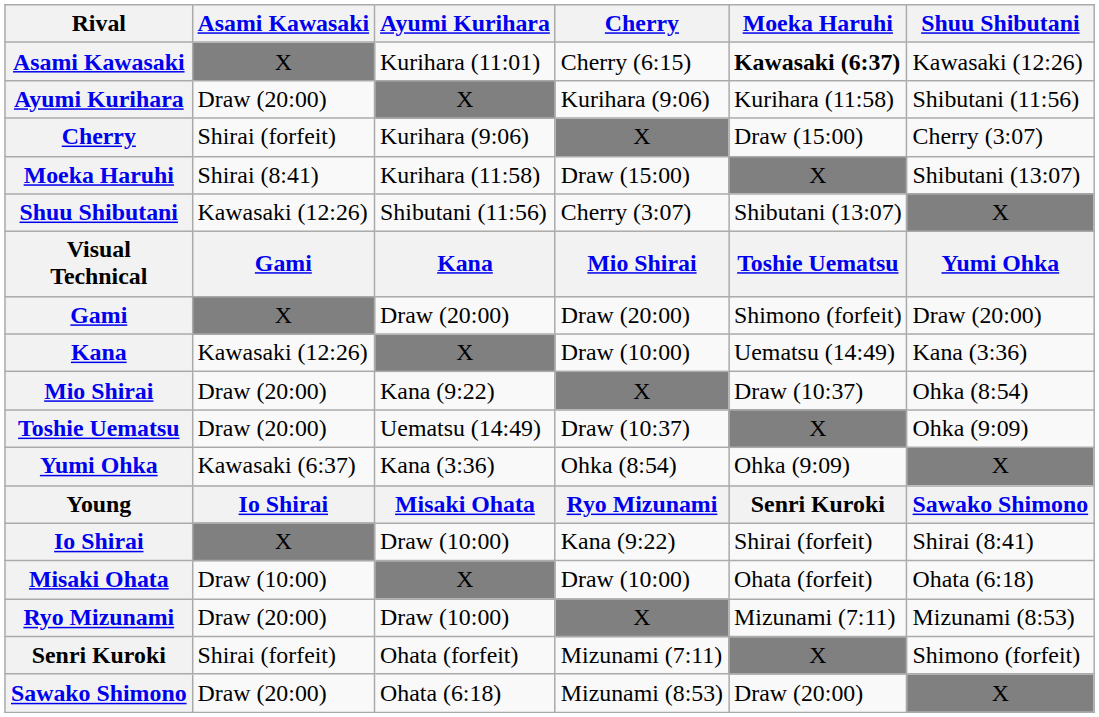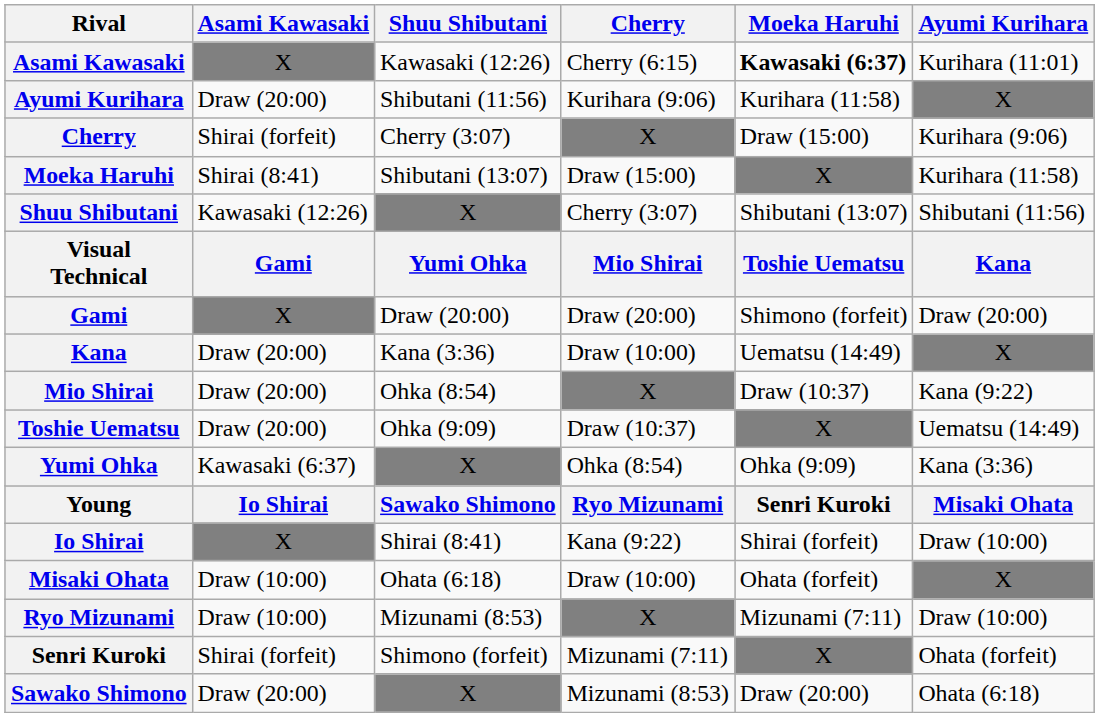columns swapped: (465, 23) <-> (1000, 23)
(283, 352) Kawasaki (12:26) -> (262, 352) Draw (20:00)
(262, 617) Draw (20:00) -> (262, 617) Draw (10:00)
